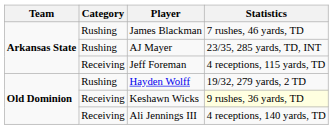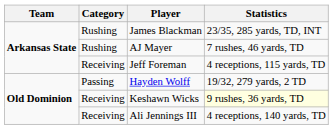(255, 30) 7 rushes, 46 yards, TD -> (264, 30) 23/35, 285 yards, TD, INT
(264, 47) 23/35, 285 yards, TD, INT -> (255, 47) 7 rushes, 46 yards, TD
(99, 81) Rushing -> (98, 81) Passing
